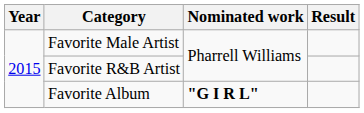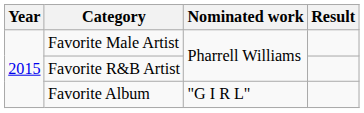(223, 94) bold -> (219, 94) normal
